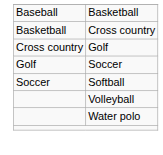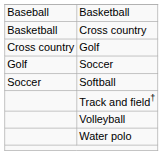+ row: (117, 100)
